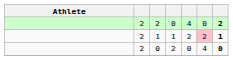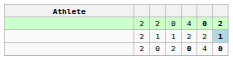(205, 23) normal -> (205, 23) bold
(205, 36) pink background -> (205, 36) no background
(220, 36) no background -> (220, 36) lightblue background
(189, 49) normal -> (189, 49) bold
